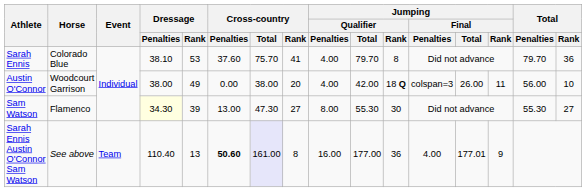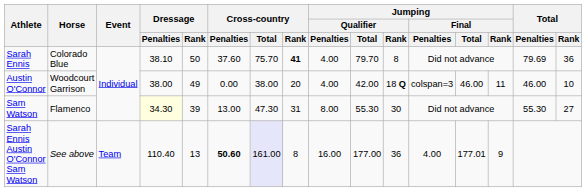(195, 59) 53 -> (195, 59) 50
(296, 59) normal -> (296, 59) bold
(535, 59) 79.70 -> (535, 59) 79.69
(472, 84) 26.00 -> (472, 84) 46.00
(535, 84) 56.00 -> (535, 84) 46.00
(296, 109) 27 -> (296, 109) 31
